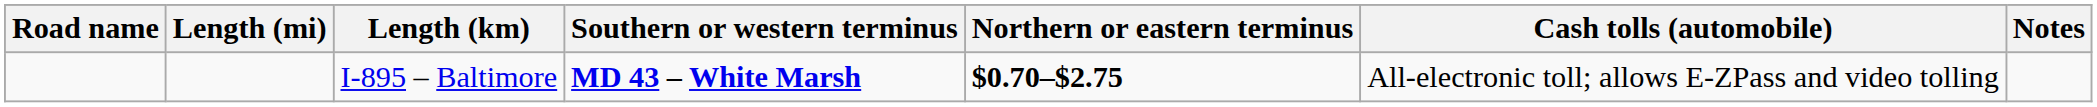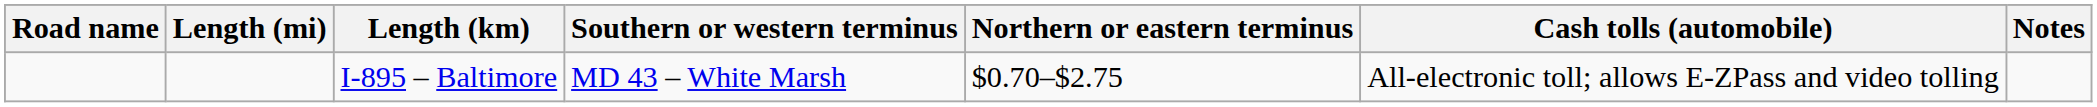(716, 76) bold -> (709, 76) normal
(1047, 76) bold -> (1047, 76) normal
